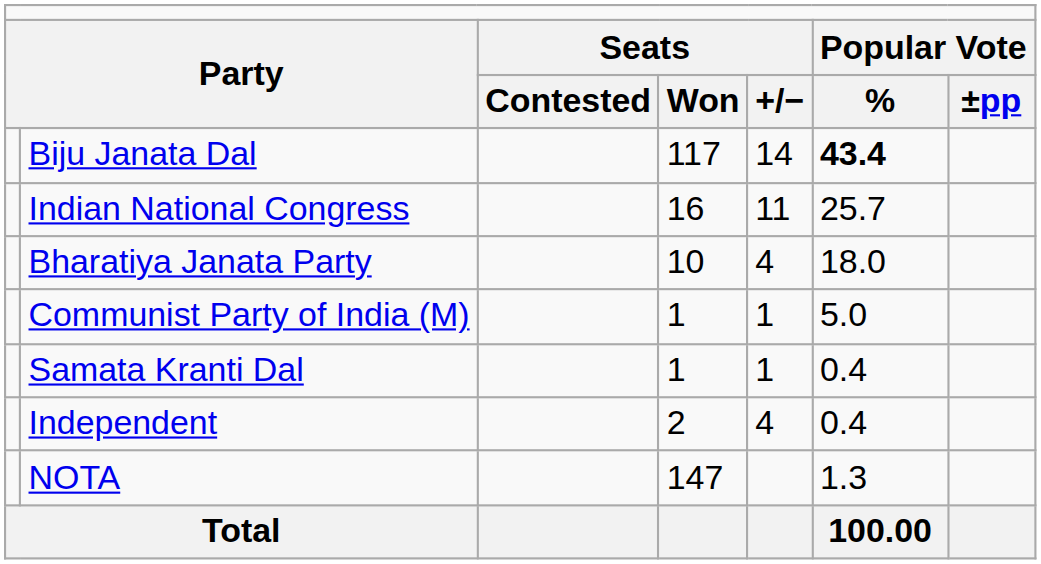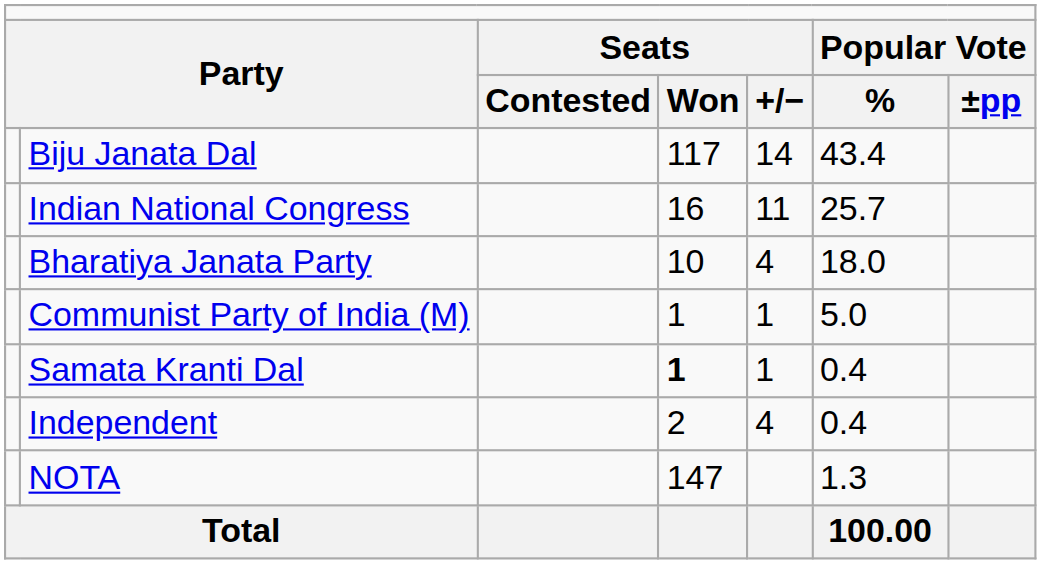(853, 154) bold -> (853, 154) normal
(676, 369) normal -> (676, 369) bold
